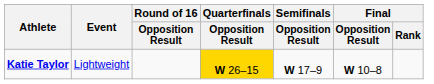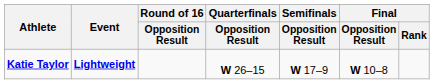(102, 65) normal -> (105, 65) bold
(237, 71) gold background -> (243, 71) no background
